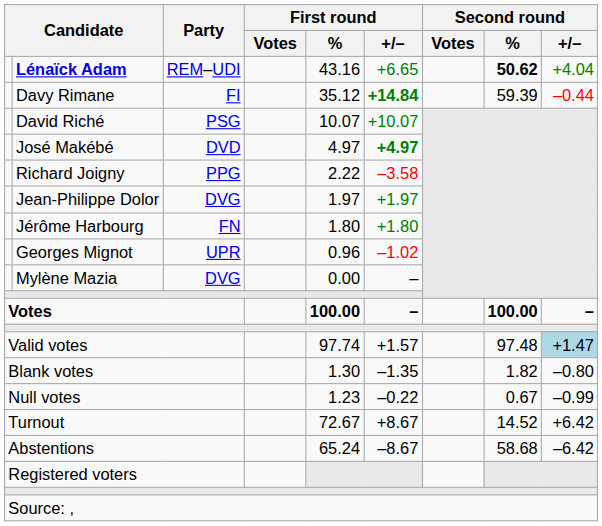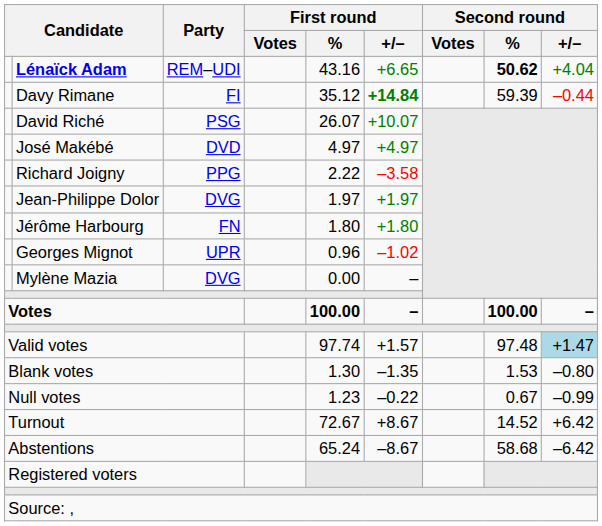(339, 122) 10.07 -> (339, 122) 26.07
(398, 148) bold -> (398, 148) normal
(522, 371) 1.82 -> (522, 371) 1.53
